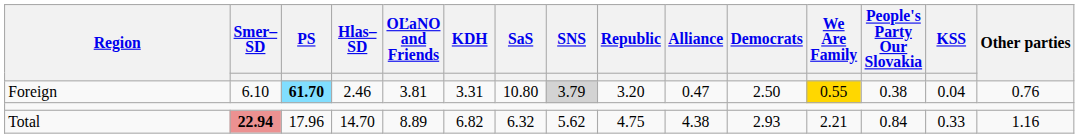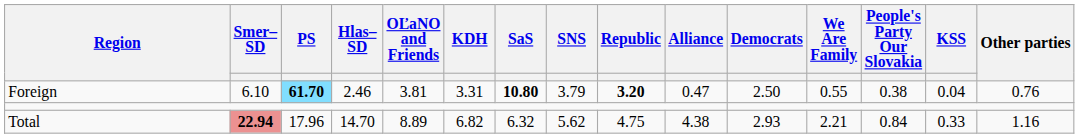(521, 92) normal -> (521, 92) bold
(572, 92) lightgrey background -> (572, 92) no background
(631, 92) normal -> (631, 92) bold
(834, 92) gold background -> (834, 92) no background
